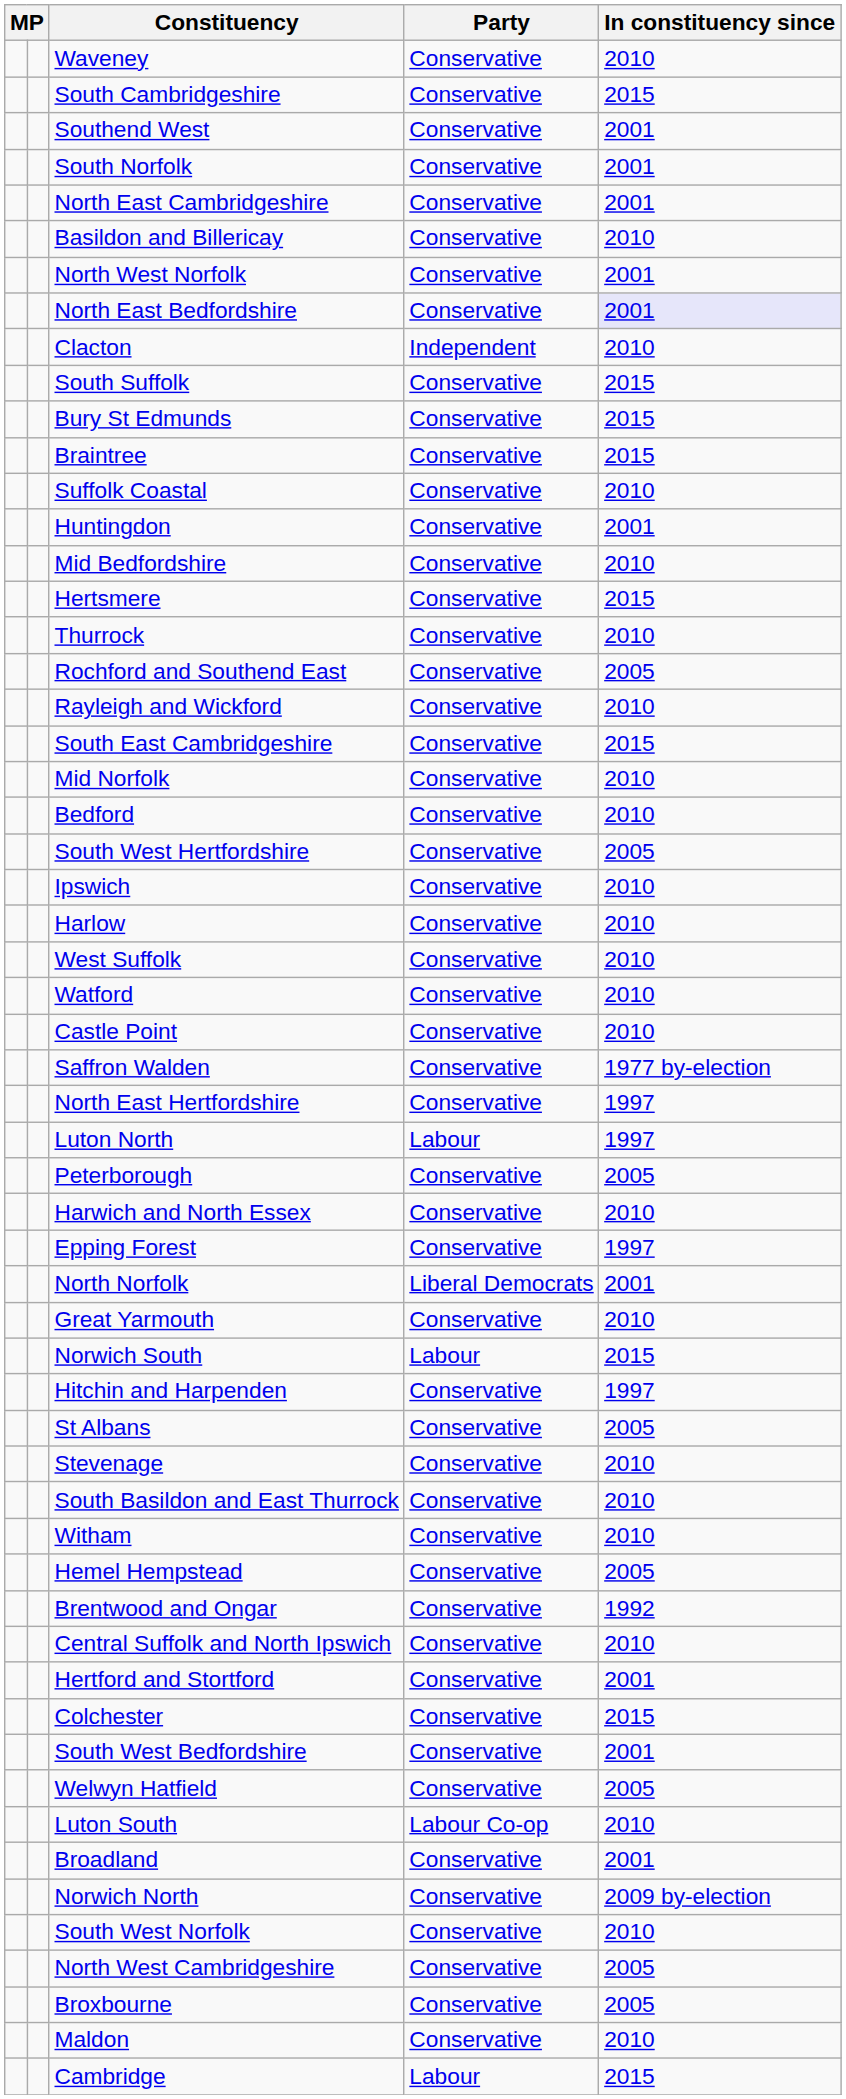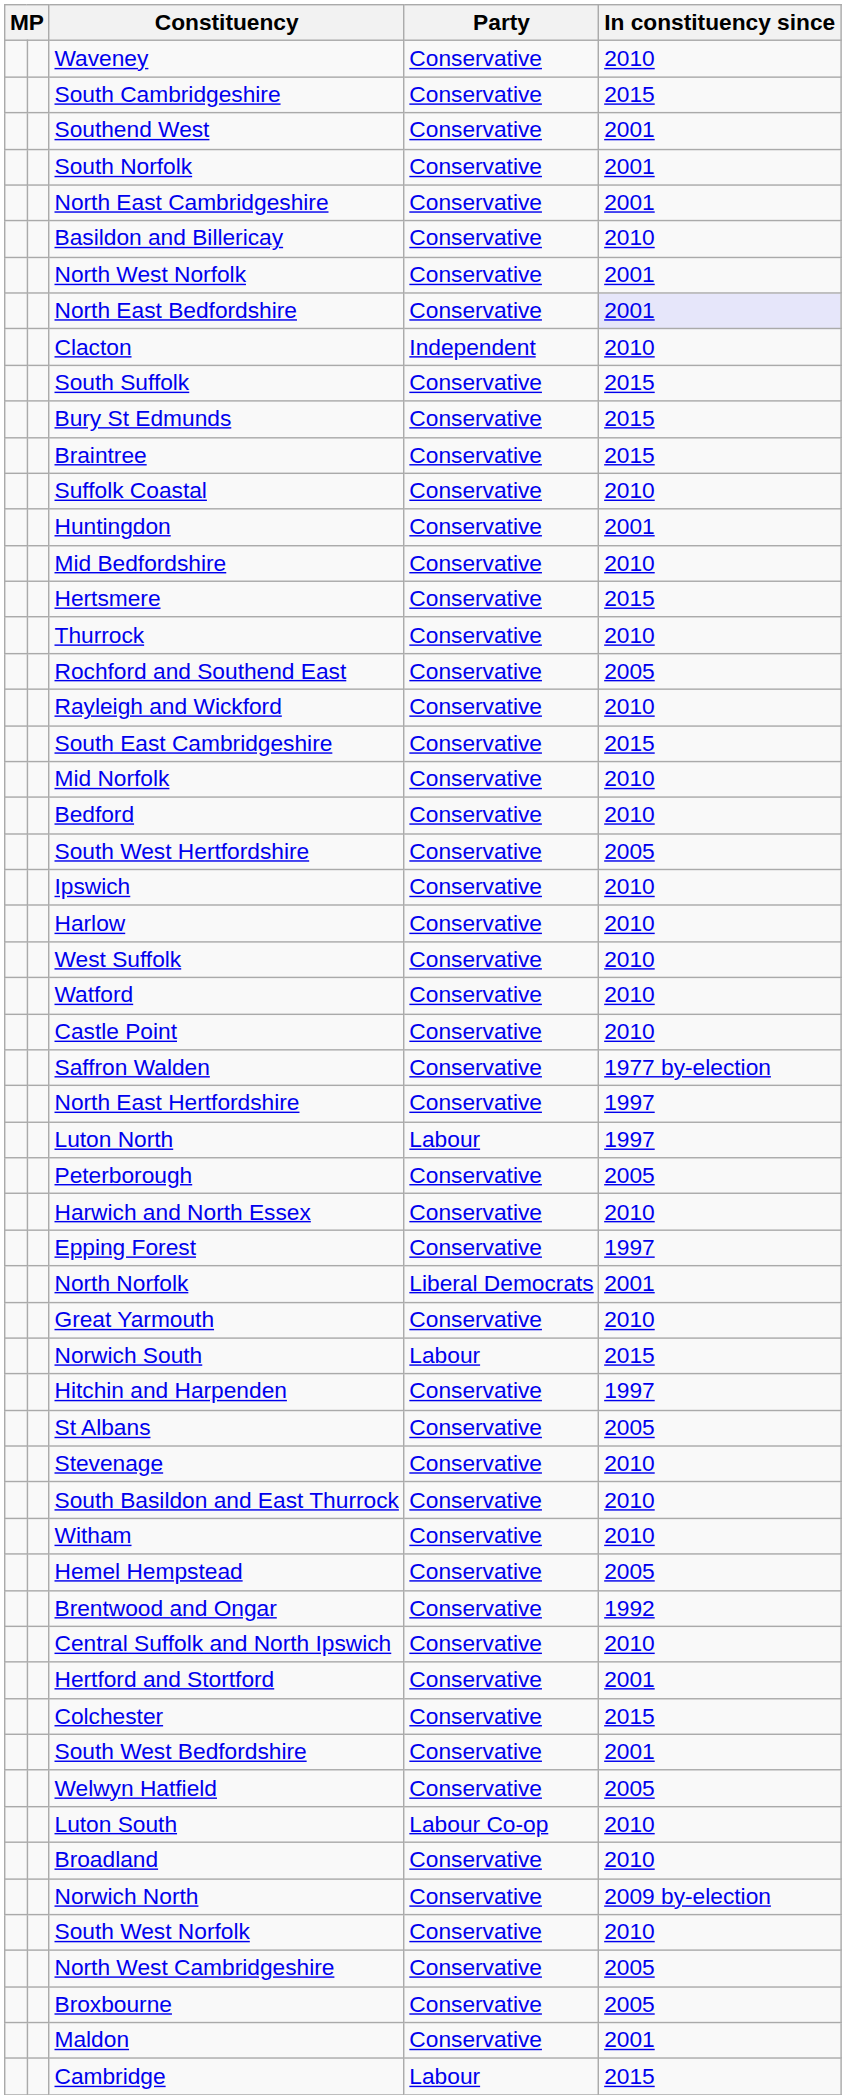(629, 1860) 2001 -> (629, 1860) 2010
(629, 2040) 2010 -> (629, 2040) 2001
